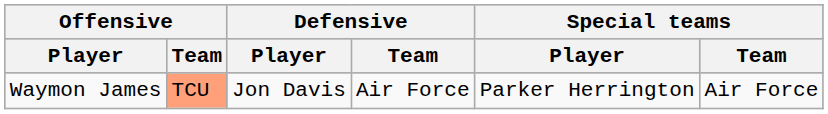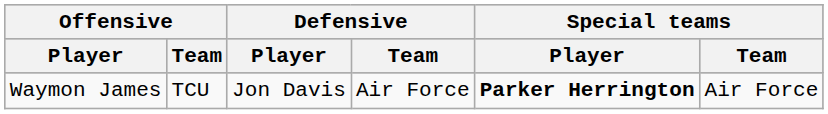(190, 91) lightsalmon background -> (190, 91) no background
(587, 91) normal -> (587, 91) bold
